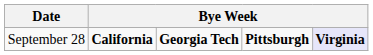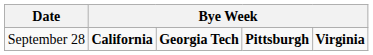(340, 39) lavender background -> (340, 39) no background
